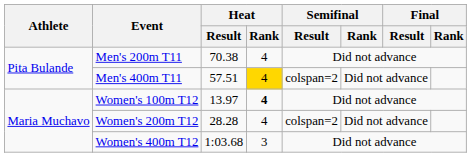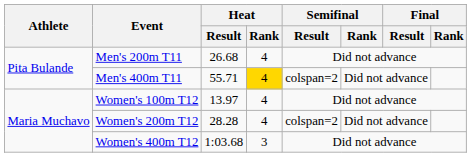(224, 57) 70.38 -> (224, 57) 26.68
(224, 78) 57.51 -> (224, 78) 55.71
(264, 100) bold -> (264, 100) normal
